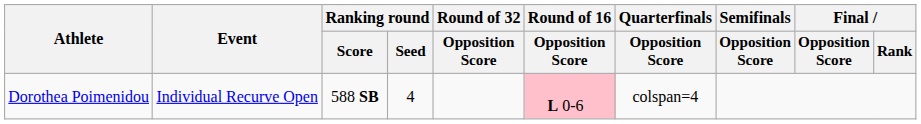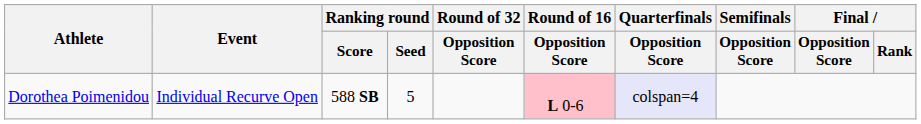(411, 96) 4 -> (411, 96) 5
(665, 96) no background -> (665, 96) lavender background
